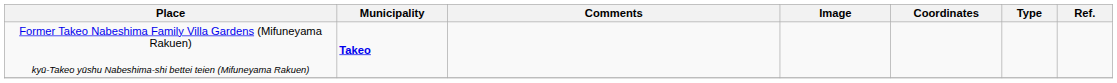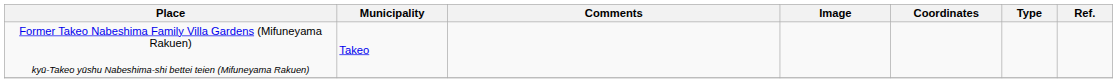(355, 50) bold -> (354, 50) normal
